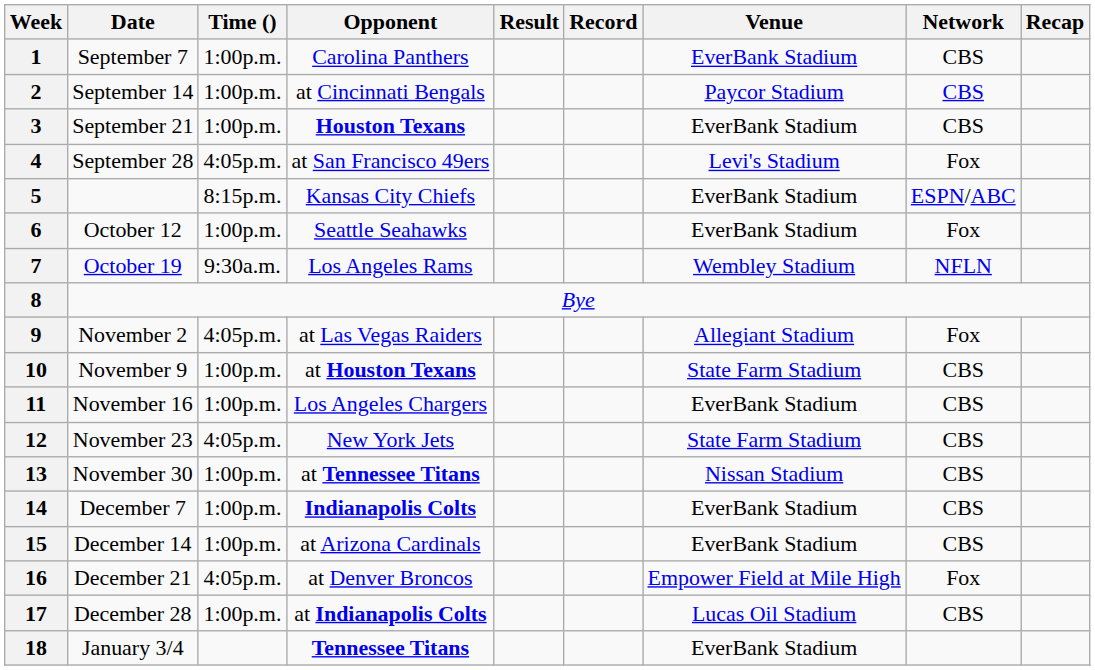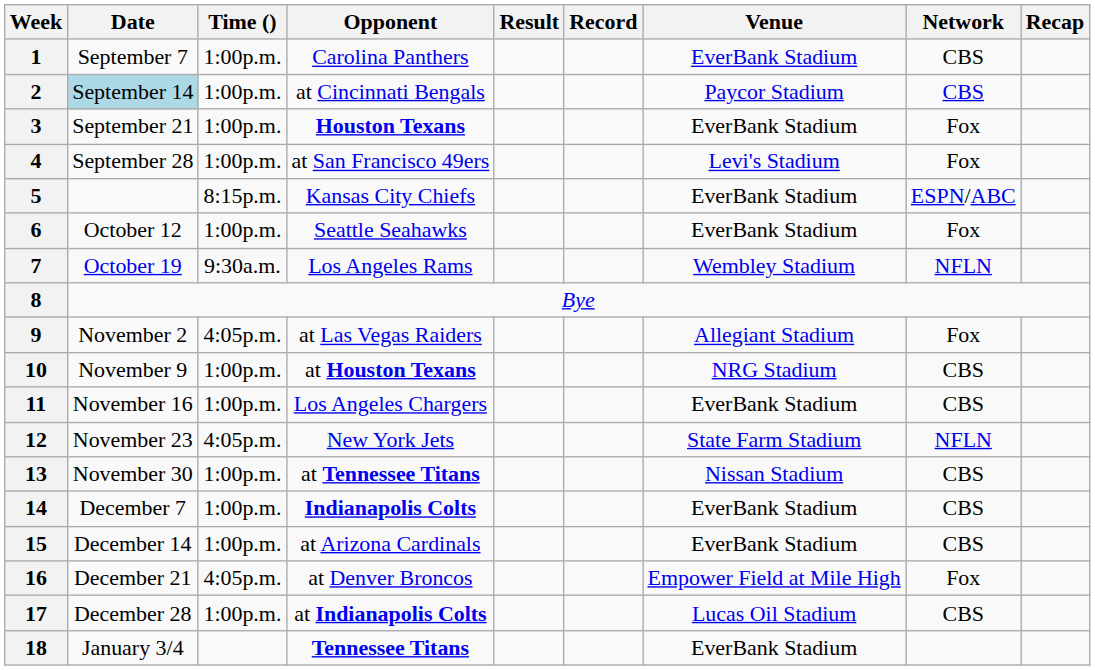(133, 91) no background -> (133, 91) lightblue background
(963, 126) CBS -> (963, 126) Fox
(242, 160) 4:05p.m. -> (242, 160) 1:00p.m.
(774, 369) State Farm Stadium -> (774, 369) NRG Stadium
(963, 439) CBS -> (963, 439) NFLN
